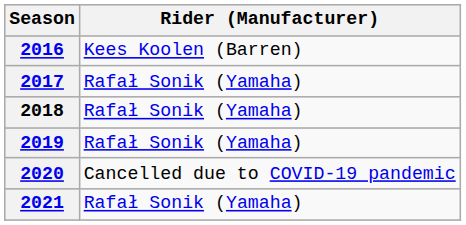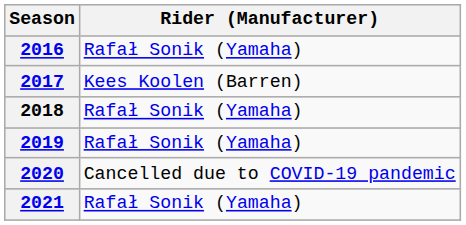(193, 50) Kees Koolen (Barren) -> (193, 50) Rafał Sonik (Yamaha)
(193, 81) Rafał Sonik (Yamaha) -> (193, 81) Kees Koolen (Barren)
